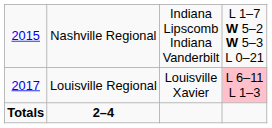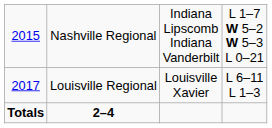(245, 85) pink background -> (245, 85) no background
